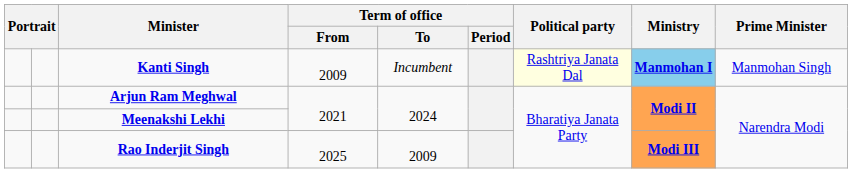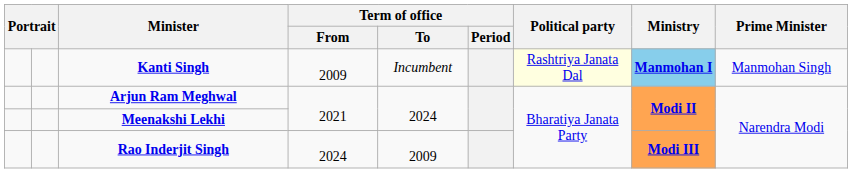(333, 157) 2025 -> (333, 157) 2024
